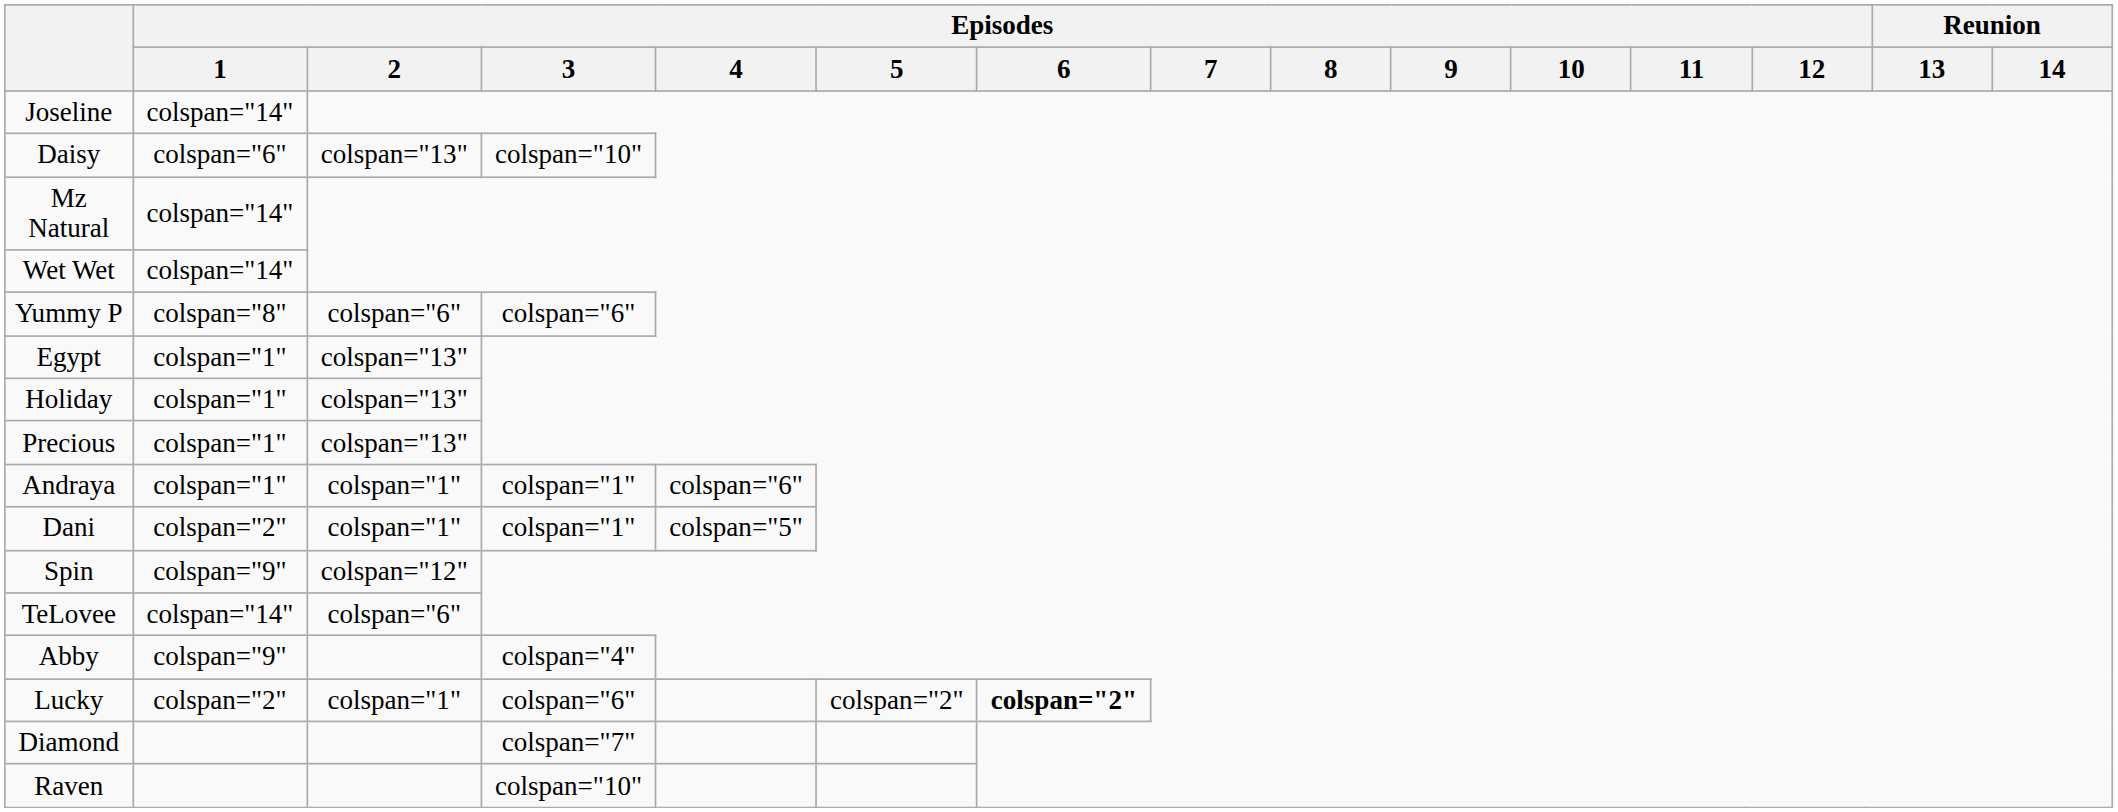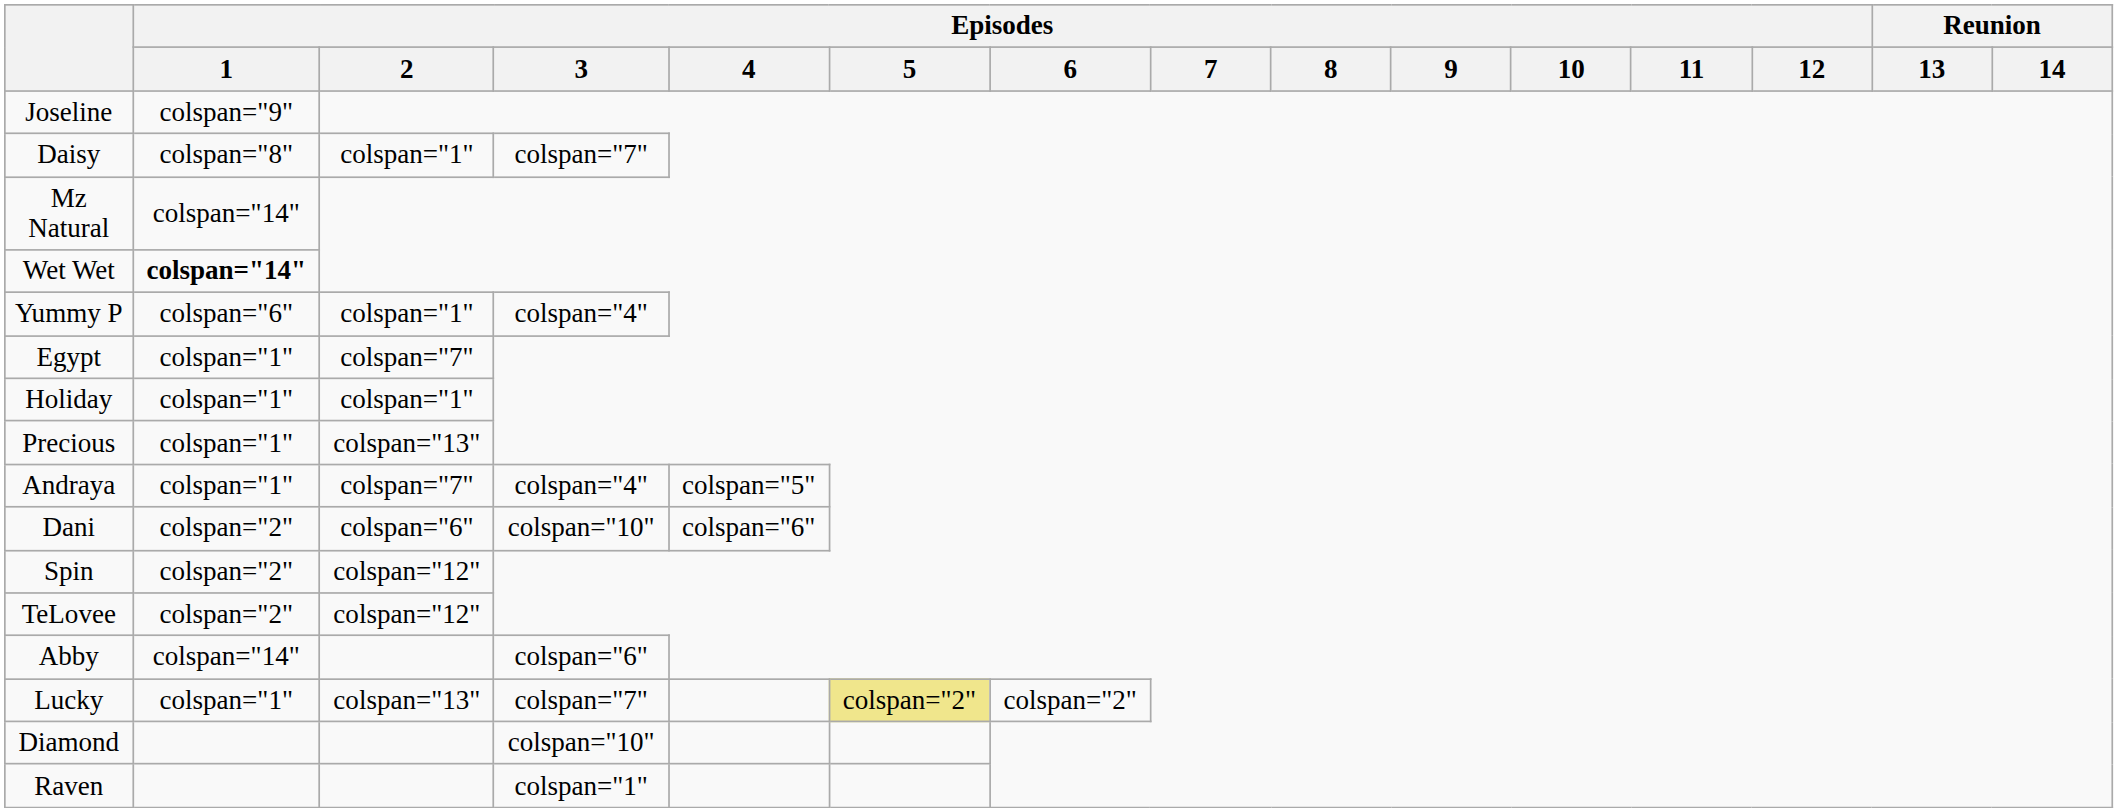(220, 111) colspan="14" -> (226, 111) colspan="9"
(220, 154) colspan="6" -> (226, 154) colspan="8"
(394, 154) colspan="13" -> (407, 154) colspan="1"
(568, 154) colspan="10" -> (581, 154) colspan="7"
(220, 270) normal -> (226, 270) bold
(220, 313) colspan="8" -> (226, 313) colspan="6"
(394, 313) colspan="6" -> (407, 313) colspan="1"
(568, 313) colspan="6" -> (581, 313) colspan="4"
(394, 356) colspan="13" -> (407, 356) colspan="7"
(394, 399) colspan="13" -> (407, 399) colspan="1"
(394, 485) colspan="1" -> (407, 485) colspan="7"
(568, 485) colspan="1" -> (581, 485) colspan="4"
(736, 485) colspan="6" -> (749, 485) colspan="5"
(394, 528) colspan="1" -> (407, 528) colspan="6"
(568, 528) colspan="1" -> (581, 528) colspan="10"
(736, 528) colspan="5" -> (749, 528) colspan="6"
(220, 570) colspan="9" -> (226, 570) colspan="2"
(220, 613) colspan="14" -> (226, 613) colspan="2"
(394, 613) colspan="6" -> (407, 613) colspan="12"
(220, 656) colspan="9" -> (226, 656) colspan="14"
(568, 656) colspan="4" -> (581, 656) colspan="6"
(220, 699) colspan="2" -> (226, 699) colspan="1"
(394, 699) colspan="1" -> (407, 699) colspan="13"
(568, 699) colspan="6" -> (581, 699) colspan="7"
(897, 699) no background -> (909, 699) khaki background
(1064, 699) bold -> (1070, 699) normal
(568, 742) colspan="7" -> (581, 742) colspan="10"
(568, 785) colspan="10" -> (581, 785) colspan="1"
